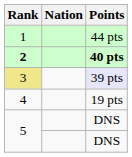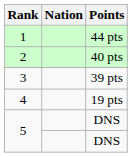(23, 57) bold -> (23, 57) normal
(107, 57) bold -> (107, 57) normal
(23, 78) khaki background -> (23, 78) no background
(107, 78) lavender background -> (107, 78) no background
